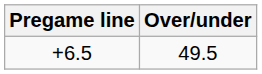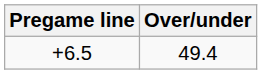(198, 52) 49.5 -> (198, 52) 49.4
